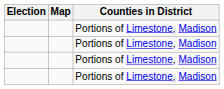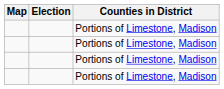columns swapped: (26, 12) <-> (61, 12)
